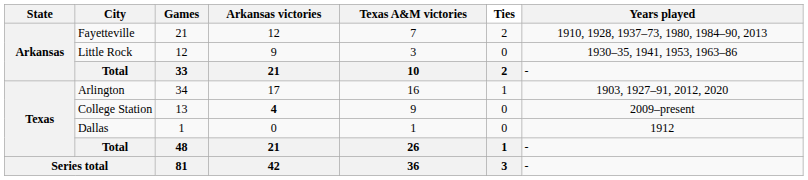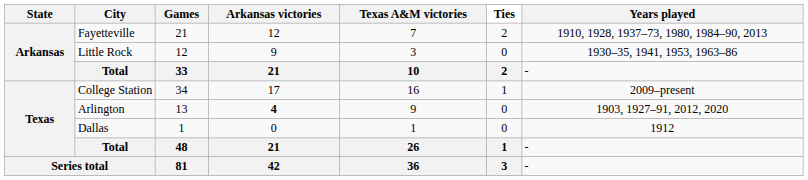(101, 90) Arlington -> (115, 90) College Station
(662, 90) 1903, 1927–91, 2012, 2020 -> (662, 90) 2009–present
(115, 109) College Station -> (101, 109) Arlington
(662, 109) 2009–present -> (662, 109) 1903, 1927–91, 2012, 2020
